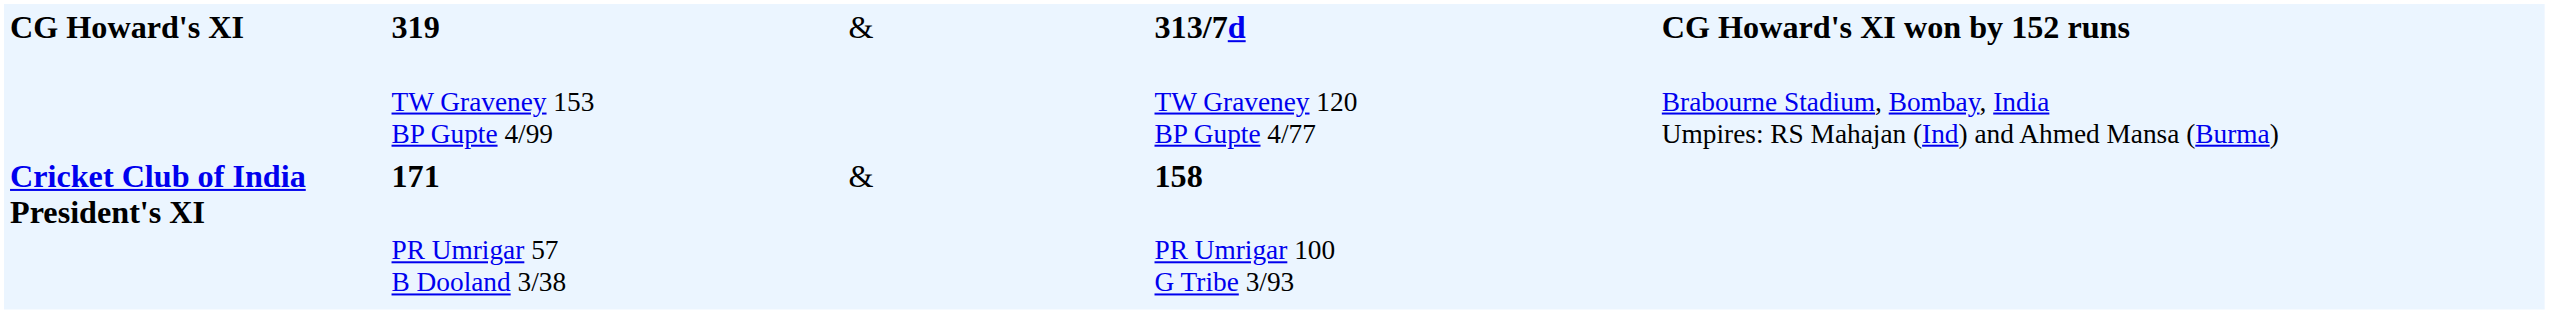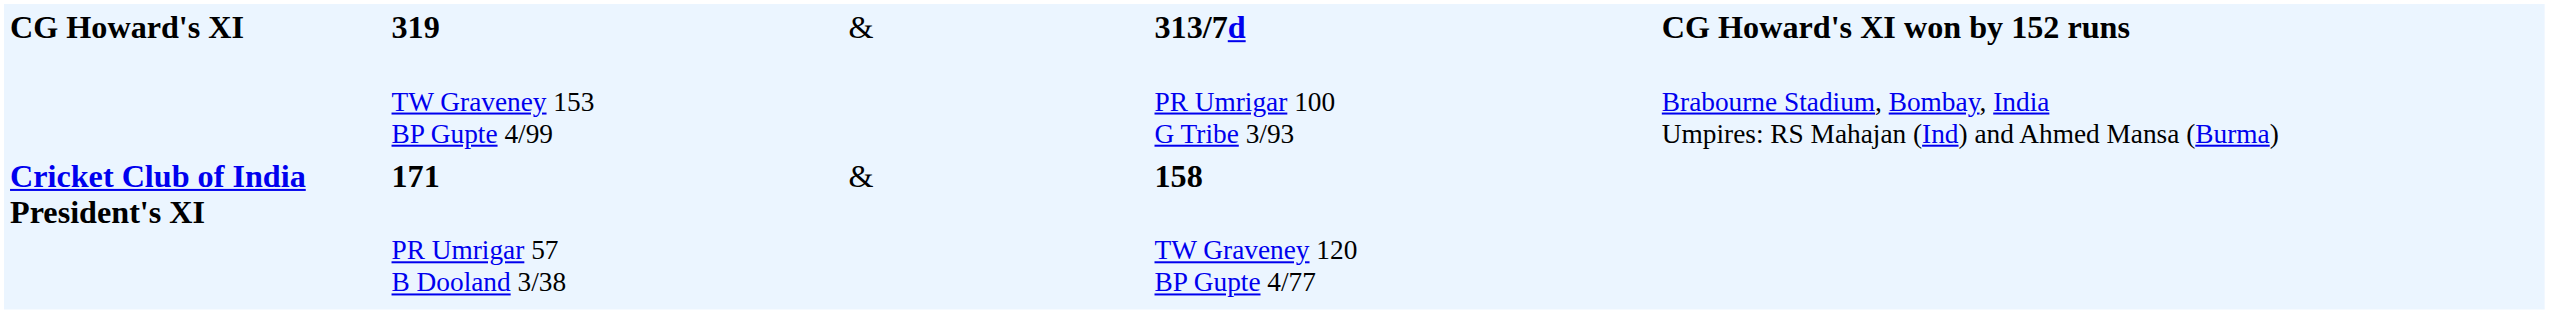(1256, 118) TW Graveney 120 BP Gupte 4/77 -> (1245, 118) PR Umrigar 100 G Tribe 3/93
(1245, 266) PR Umrigar 100 G Tribe 3/93 -> (1256, 266) TW Graveney 120 BP Gupte 4/77
